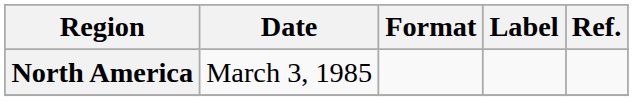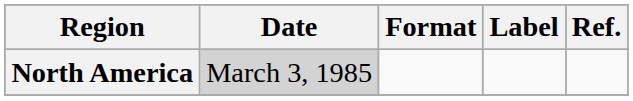(289, 71) no background -> (289, 71) lightgrey background
